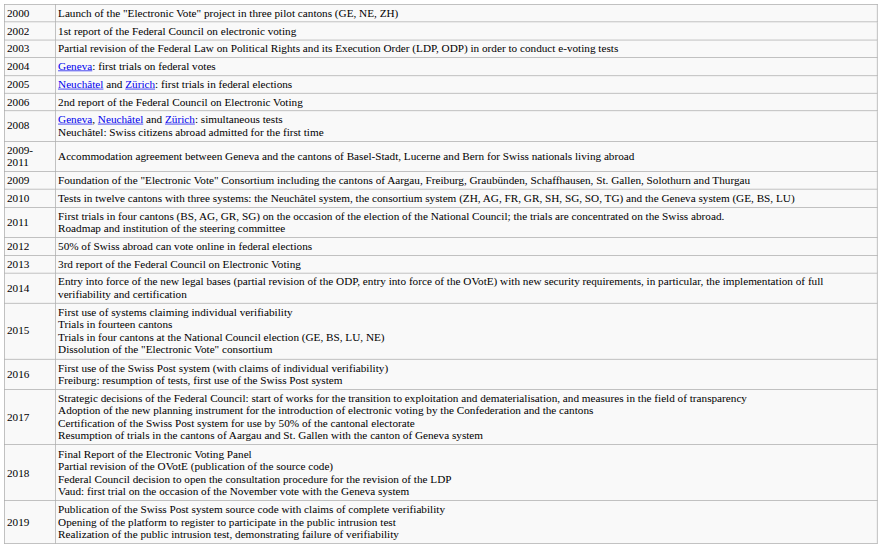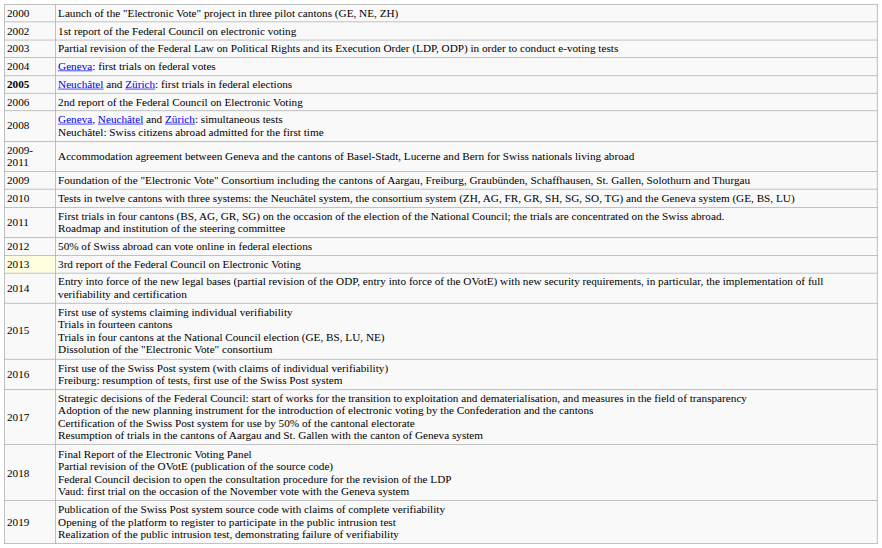(18, 84) normal -> (18, 84) bold
(18, 264) no background -> (18, 264) lightyellow background
